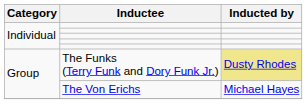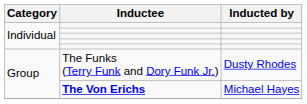(260, 64) khaki background -> (260, 64) no background
(101, 89) normal -> (104, 89) bold
